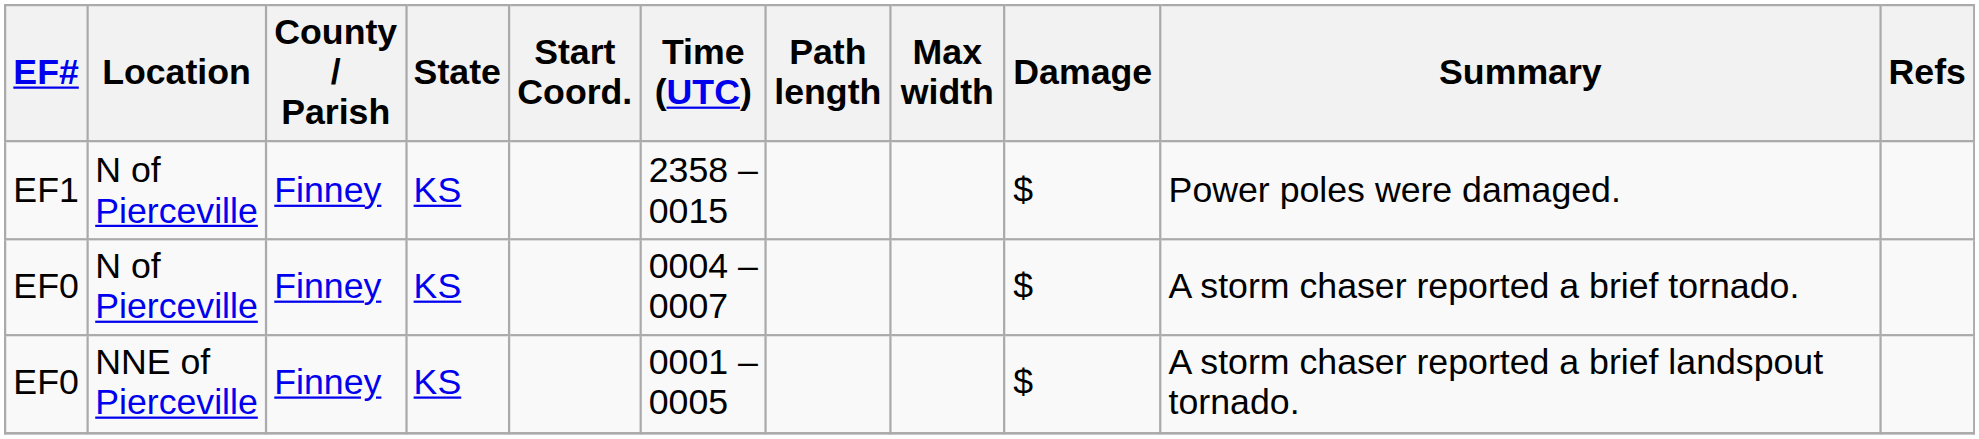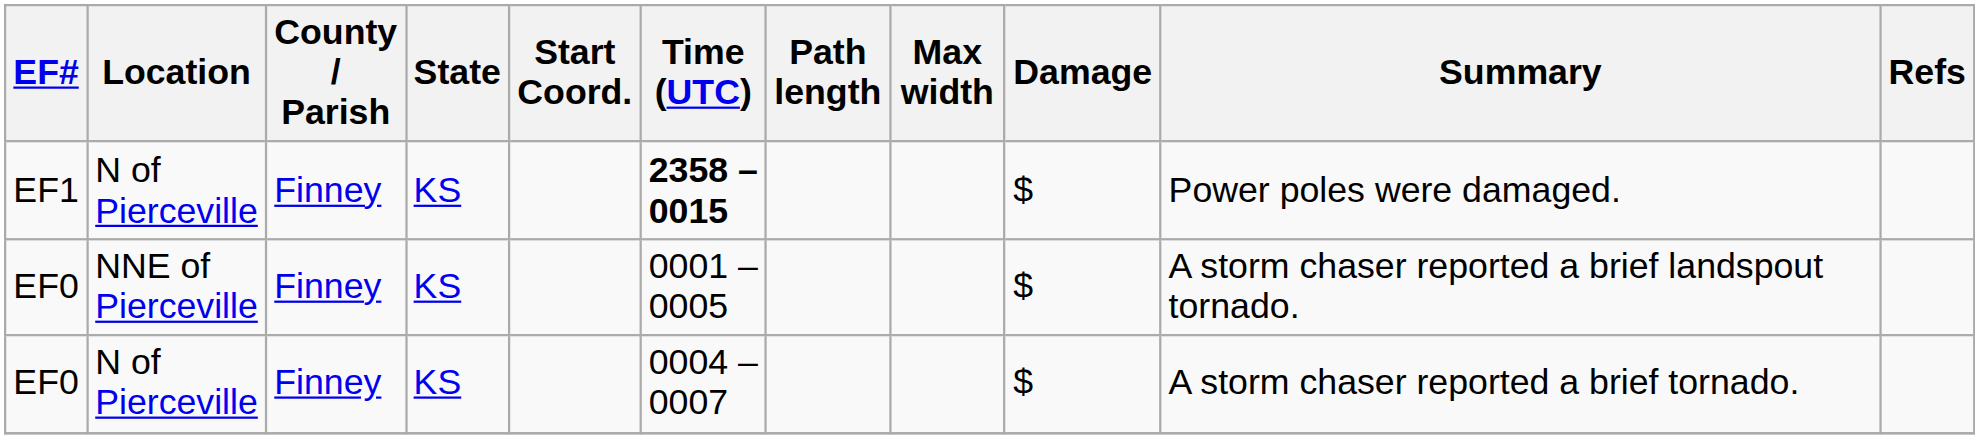(703, 189) normal -> (703, 189) bold
rows swapped: (46, 383) <-> (46, 286)
